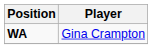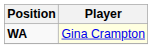(103, 33) no background -> (103, 33) lightyellow background
